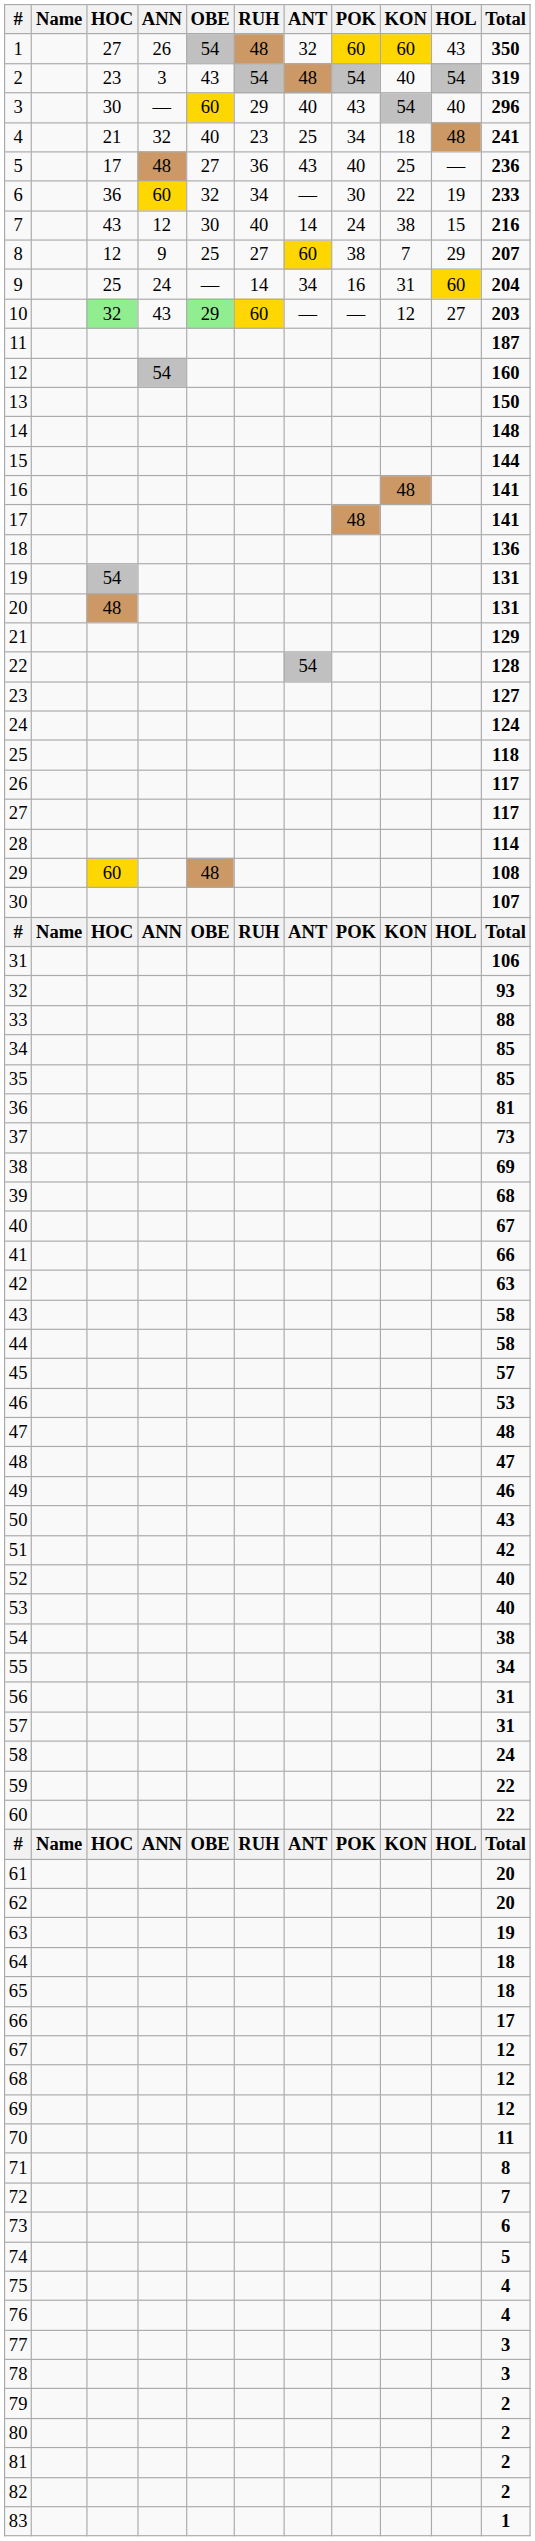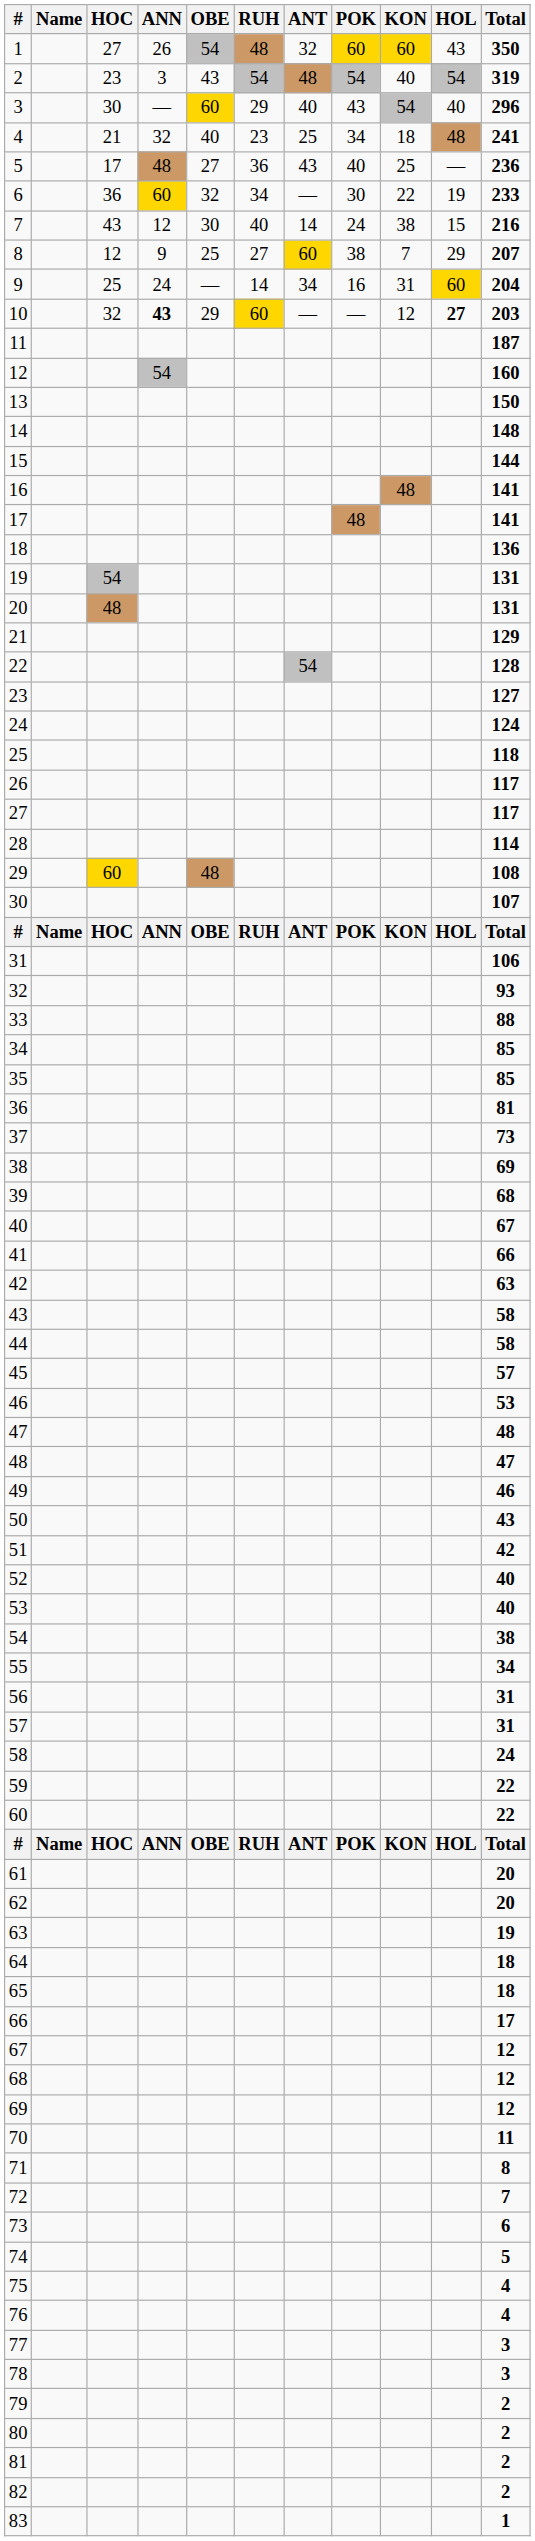(112, 313) lightgreen background -> (112, 313) no background
(162, 313) normal -> (162, 313) bold
(210, 313) lightgreen background -> (210, 313) no background
(456, 313) normal -> (456, 313) bold
